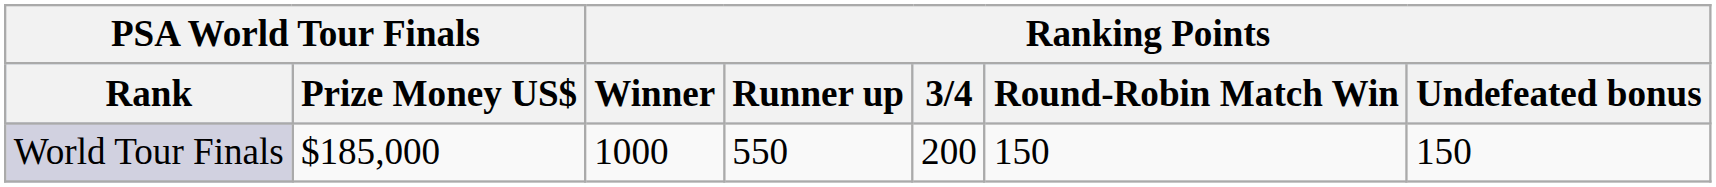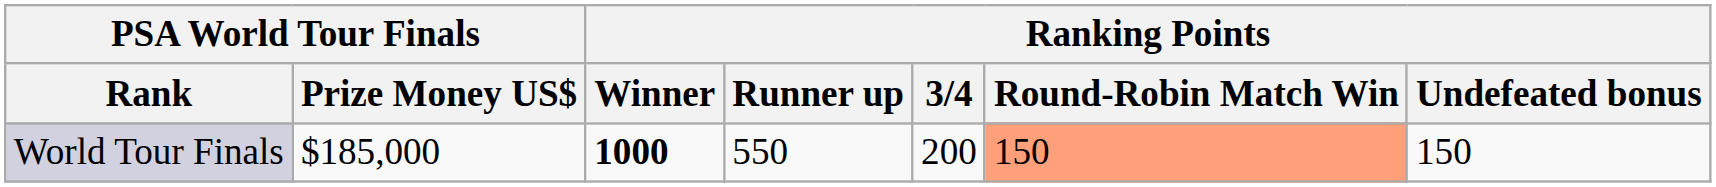(631, 151) normal -> (631, 151) bold
(1022, 151) no background -> (1022, 151) lightsalmon background
